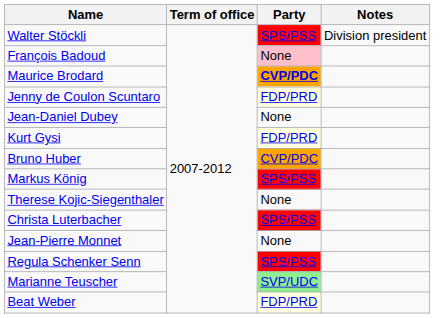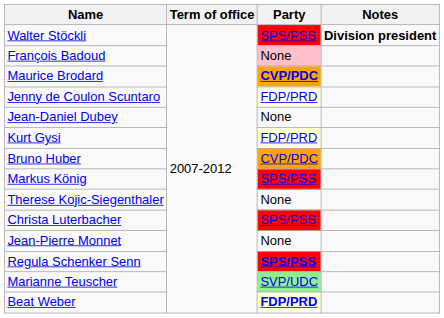(375, 35) normal -> (380, 35) bold
(288, 261) normal -> (288, 261) bold
(289, 302) normal -> (289, 302) bold
